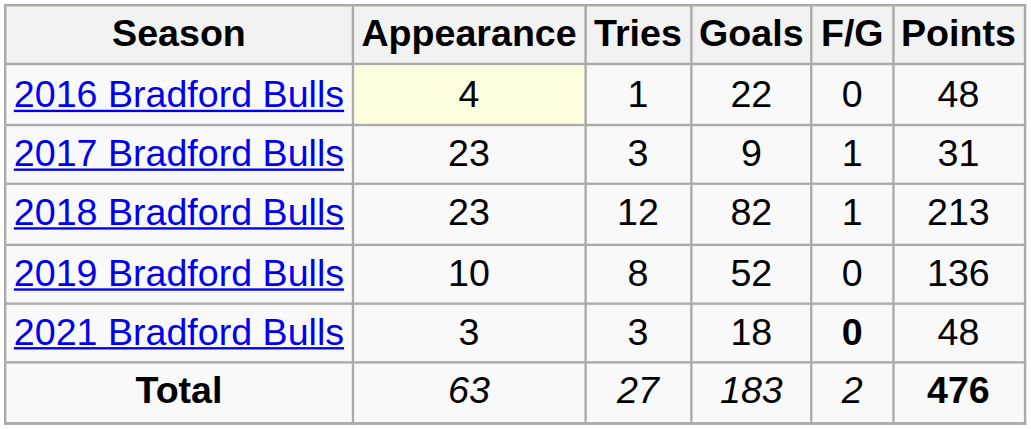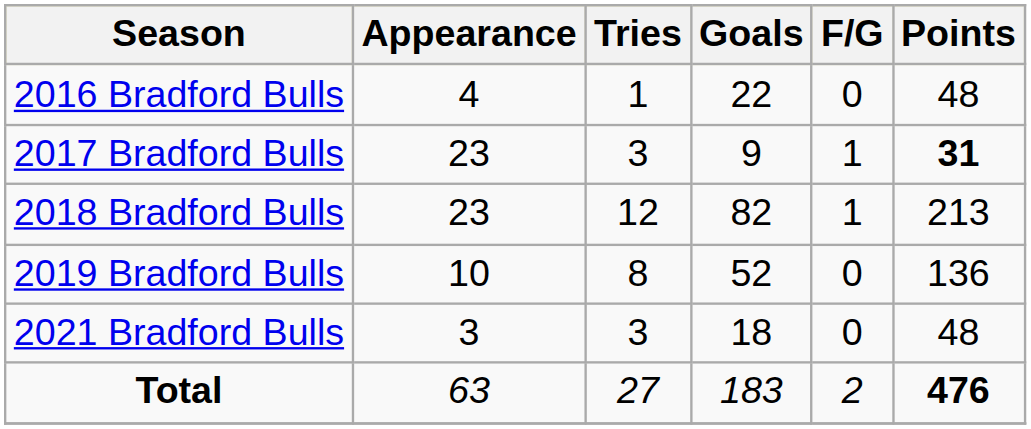(469, 93) lightyellow background -> (469, 93) no background
(958, 153) normal -> (958, 153) bold
(852, 332) bold -> (852, 332) normal
